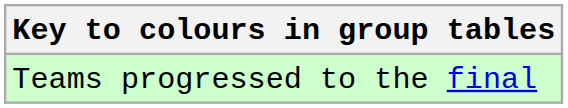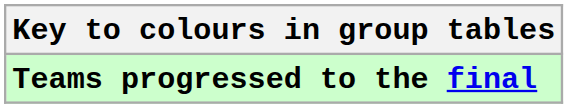(275, 79) normal -> (275, 79) bold
